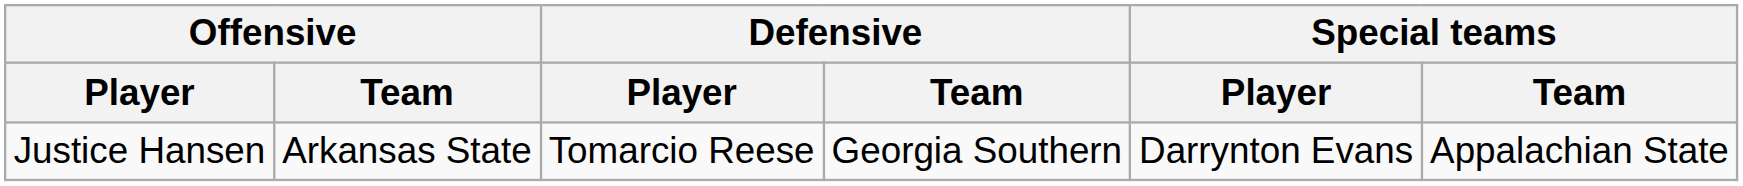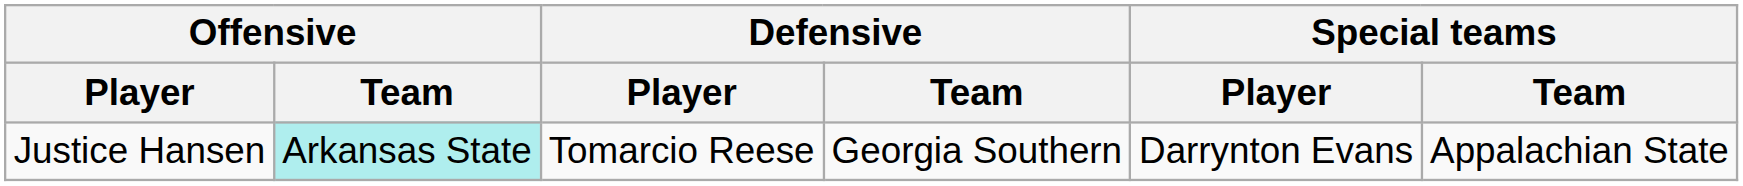(407, 150) no background -> (407, 150) paleturquoise background
